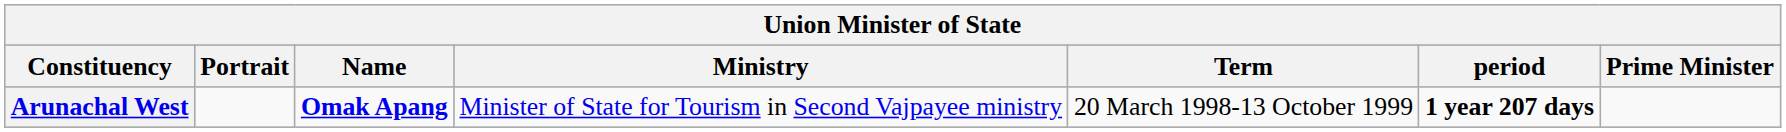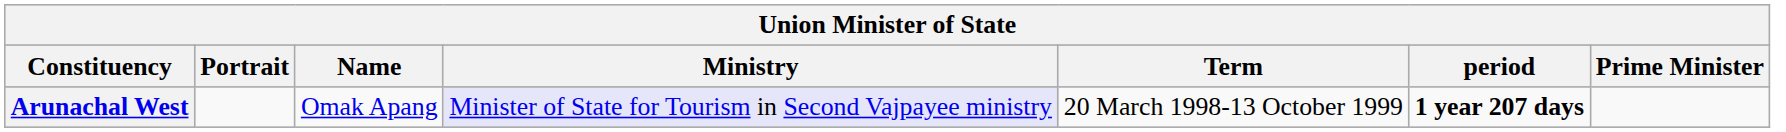(374, 106) bold -> (369, 106) normal
(761, 106) no background -> (751, 106) lavender background
